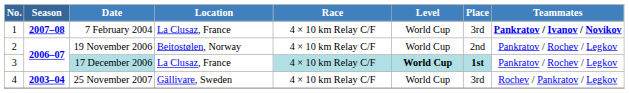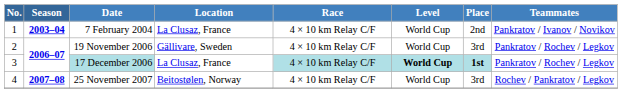(47, 29) 2007–08 -> (47, 29) 2003–04
(478, 29) 3rd -> (478, 29) 2nd
(558, 29) bold -> (554, 29) normal
(199, 46) Beitostølen, Norway -> (195, 46) Gällivare, Sweden
(478, 46) 2nd -> (478, 46) 3rd
(47, 80) 2003–04 -> (47, 80) 2007–08
(195, 80) Gällivare, Sweden -> (199, 80) Beitostølen, Norway
